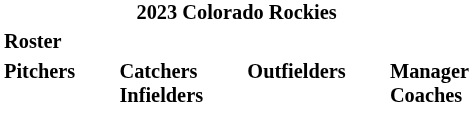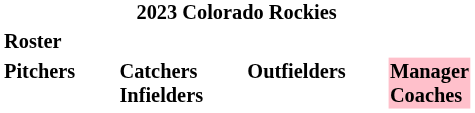(429, 82) no background -> (429, 82) pink background
